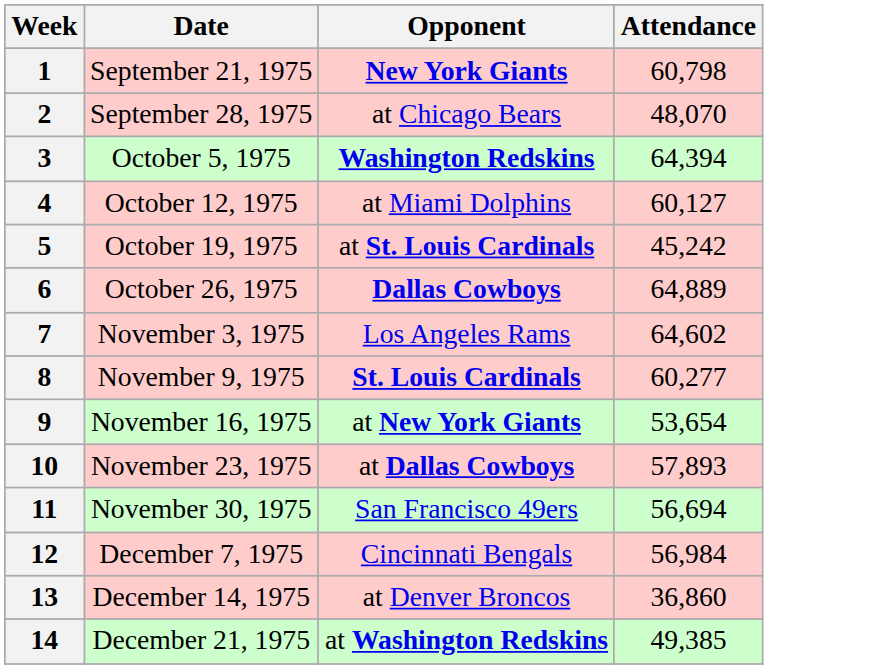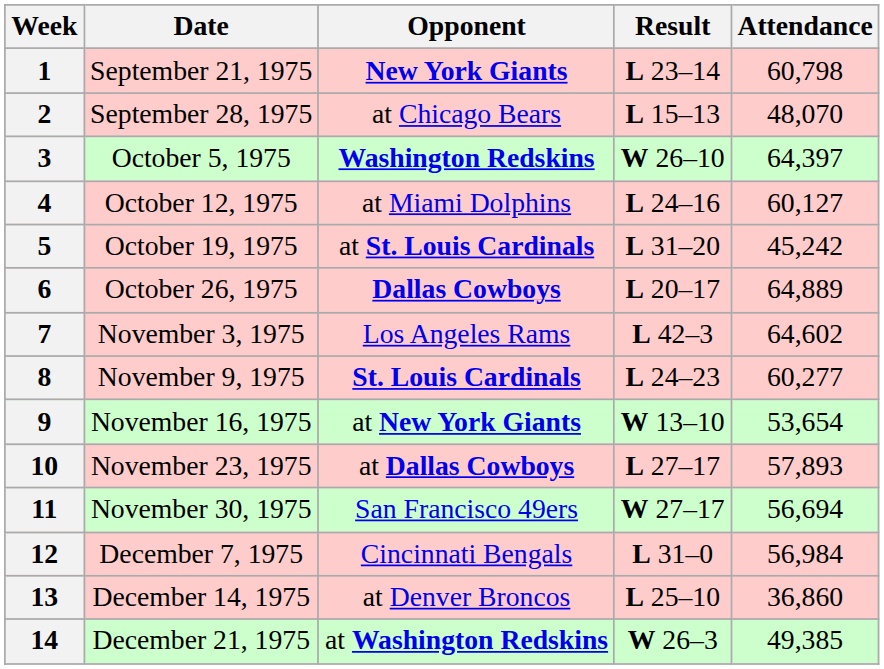+ column: (673, 26)
(689, 158) 64,394 -> (805, 158) 64,397
